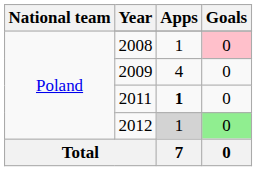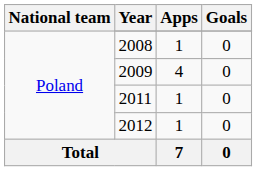(226, 44) pink background -> (226, 44) no background
(179, 98) bold -> (179, 98) normal
(179, 125) lightgrey background -> (179, 125) no background
(226, 125) lightgreen background -> (226, 125) no background
